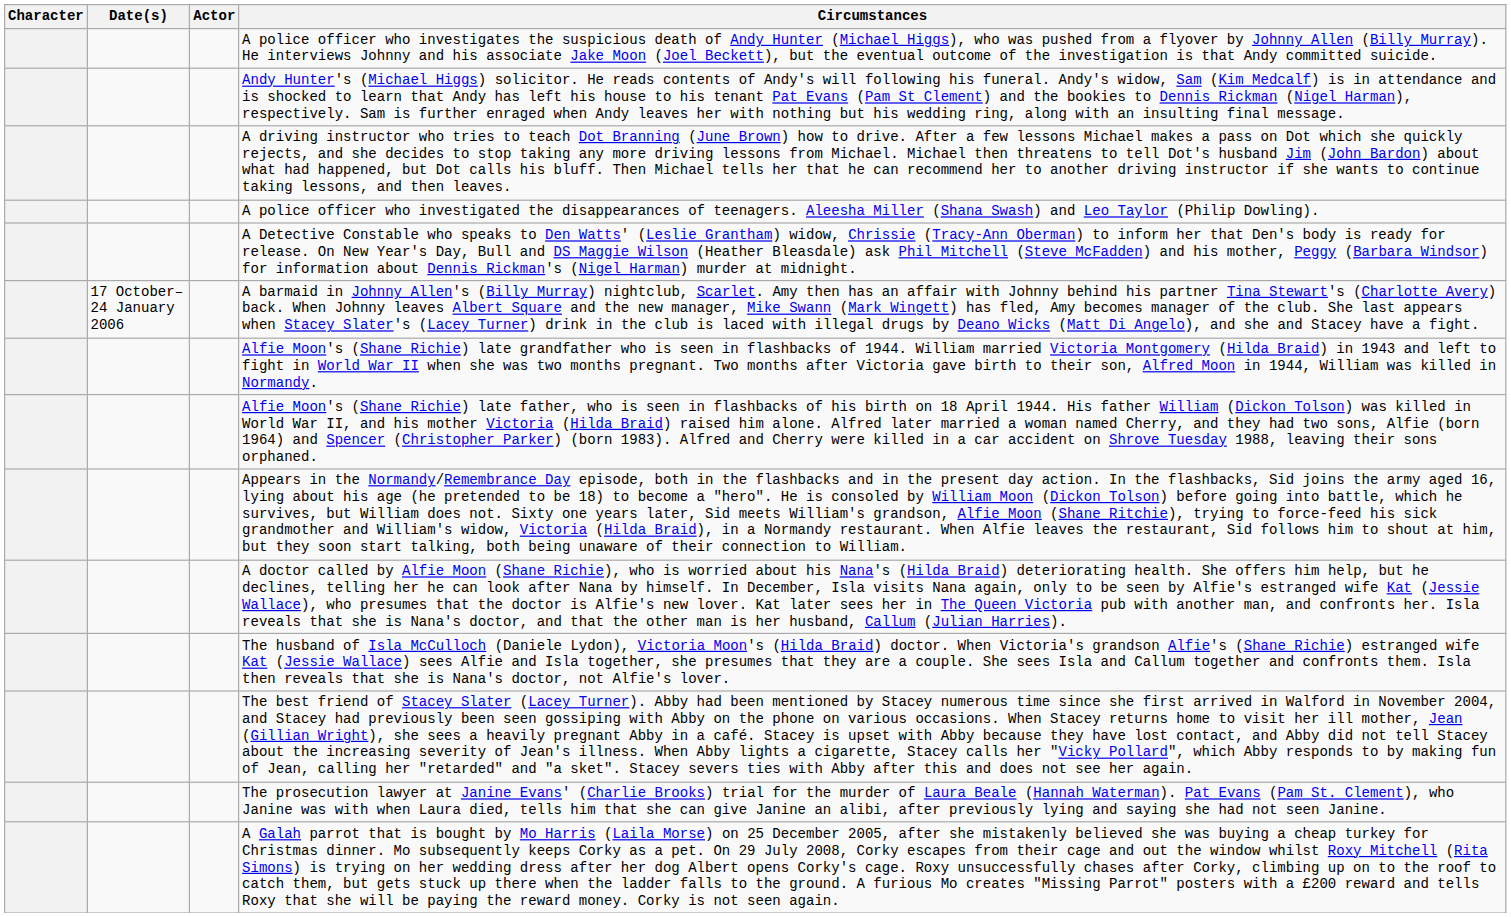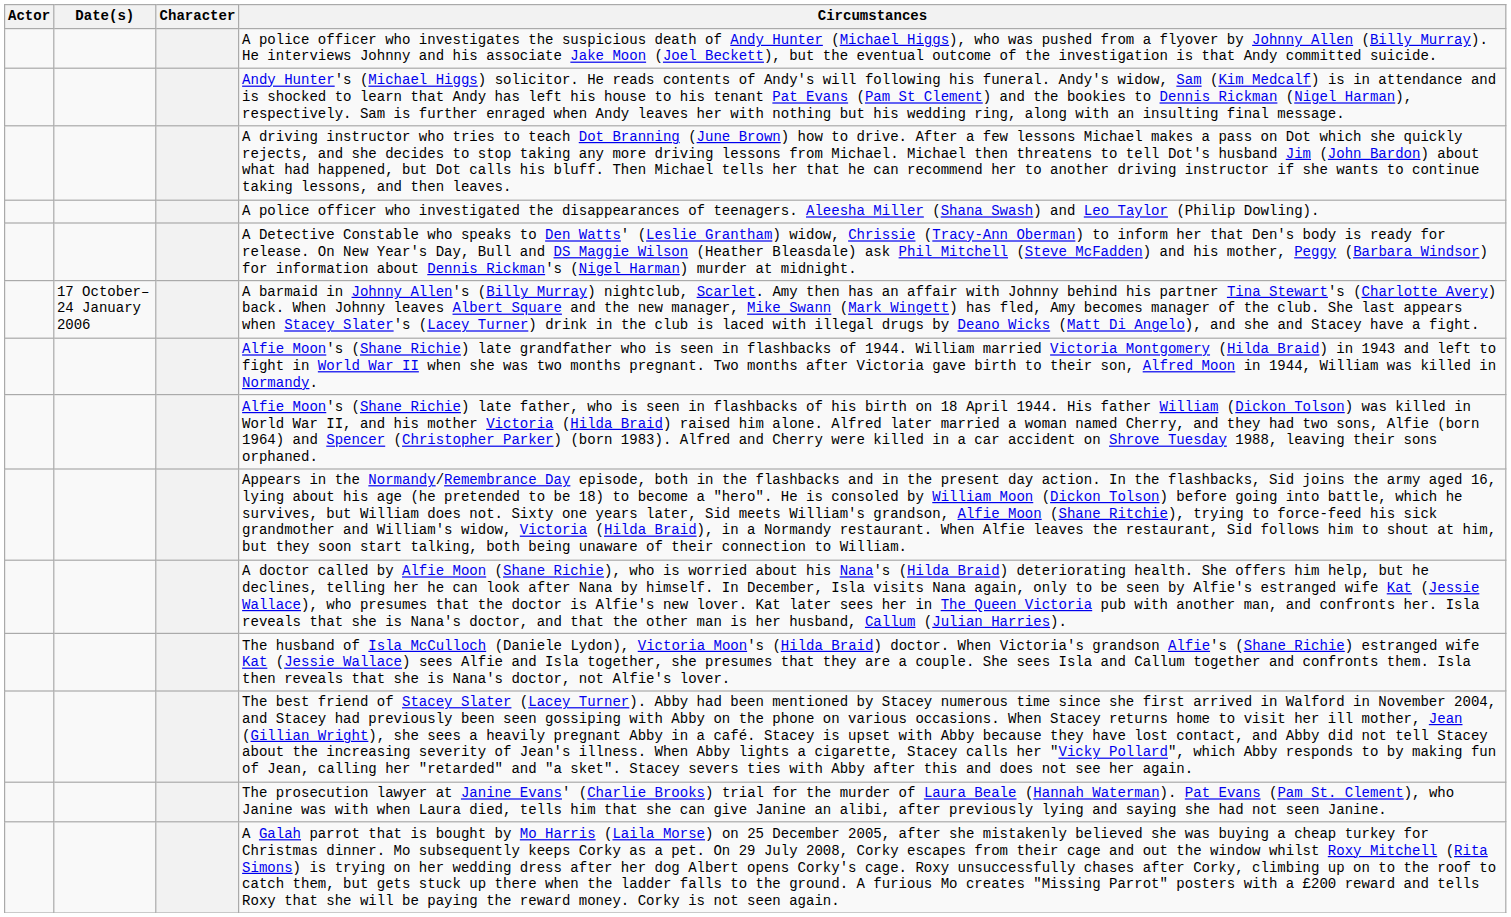columns swapped: (46, 16) <-> (214, 16)
